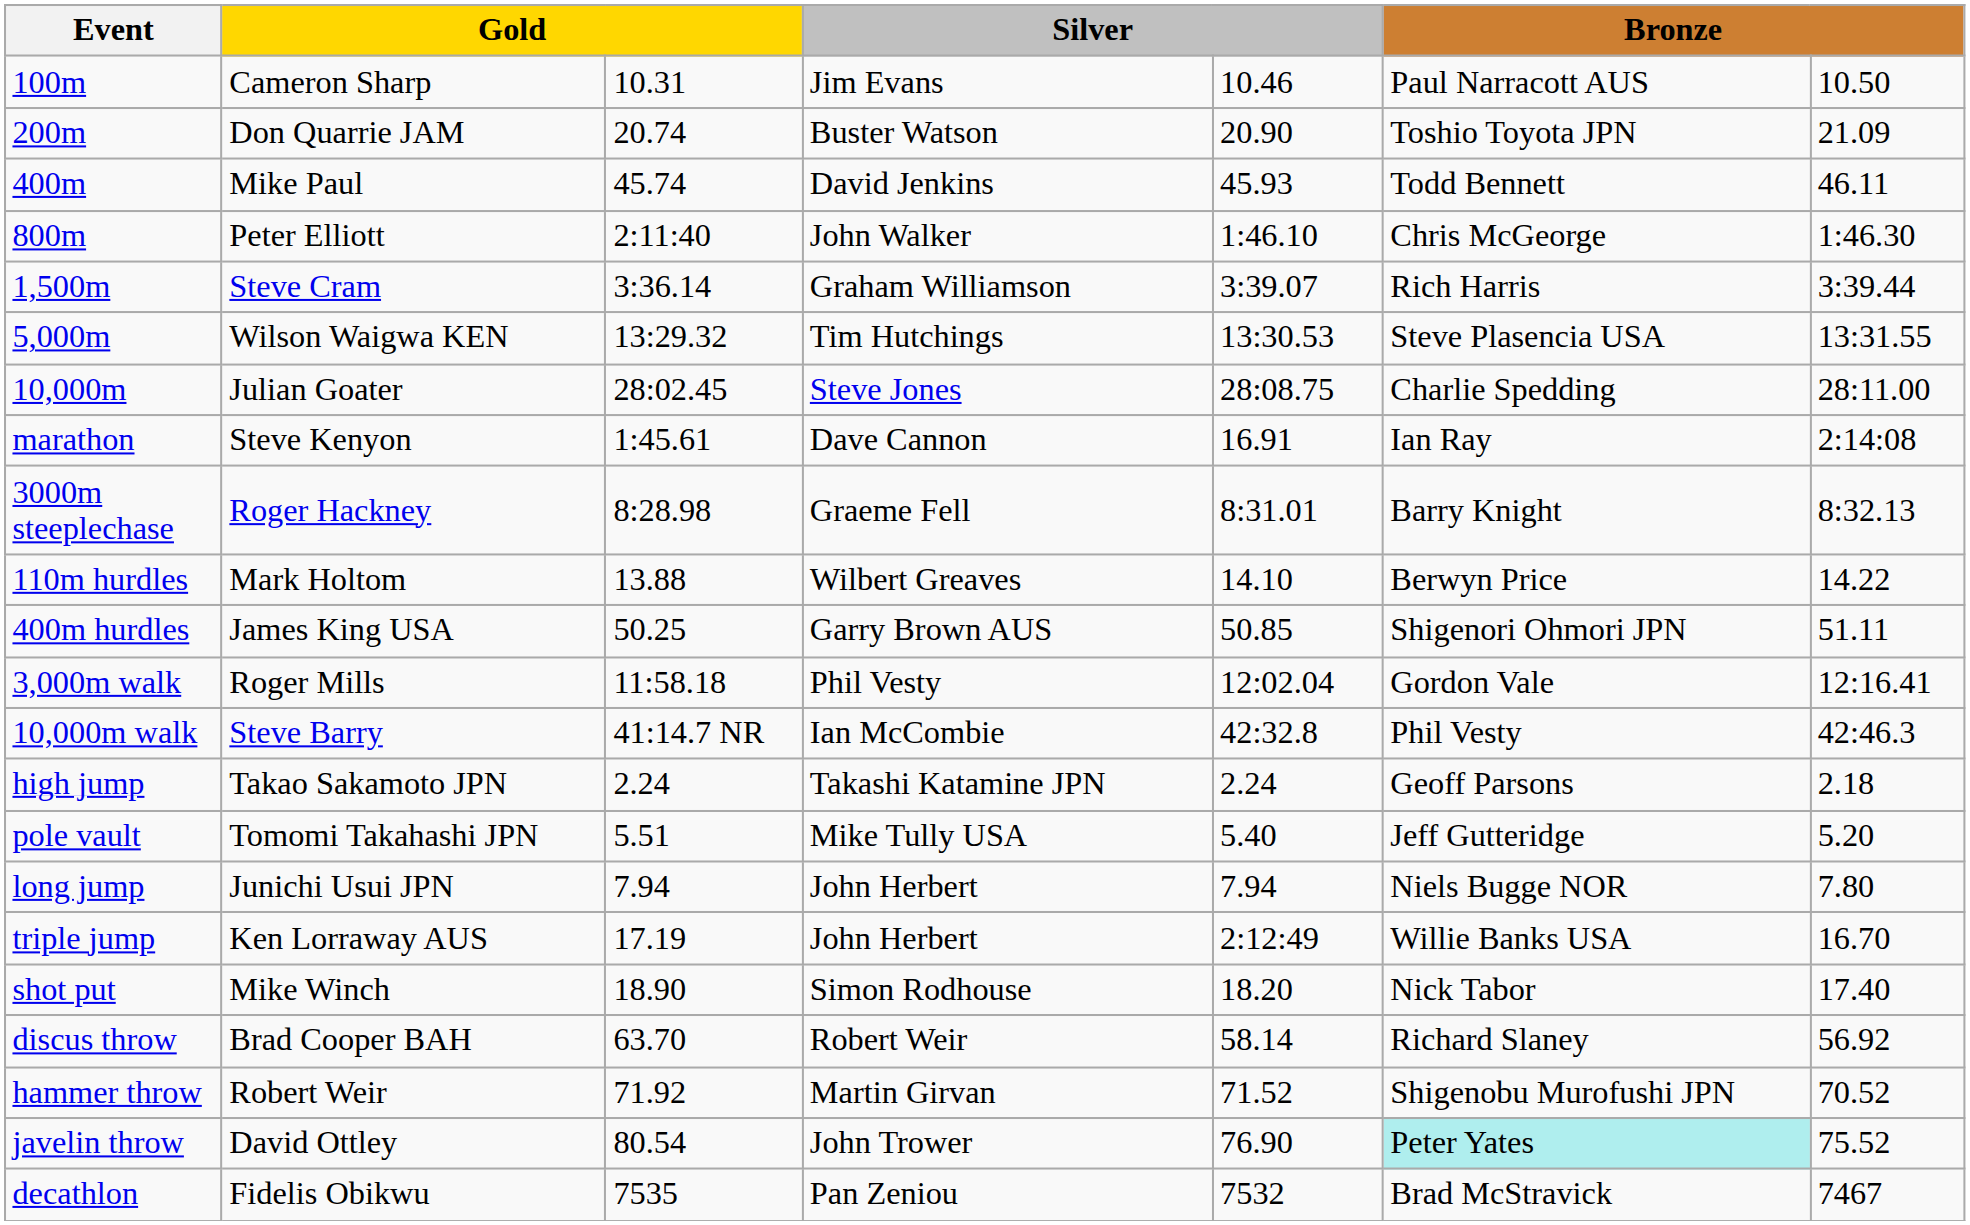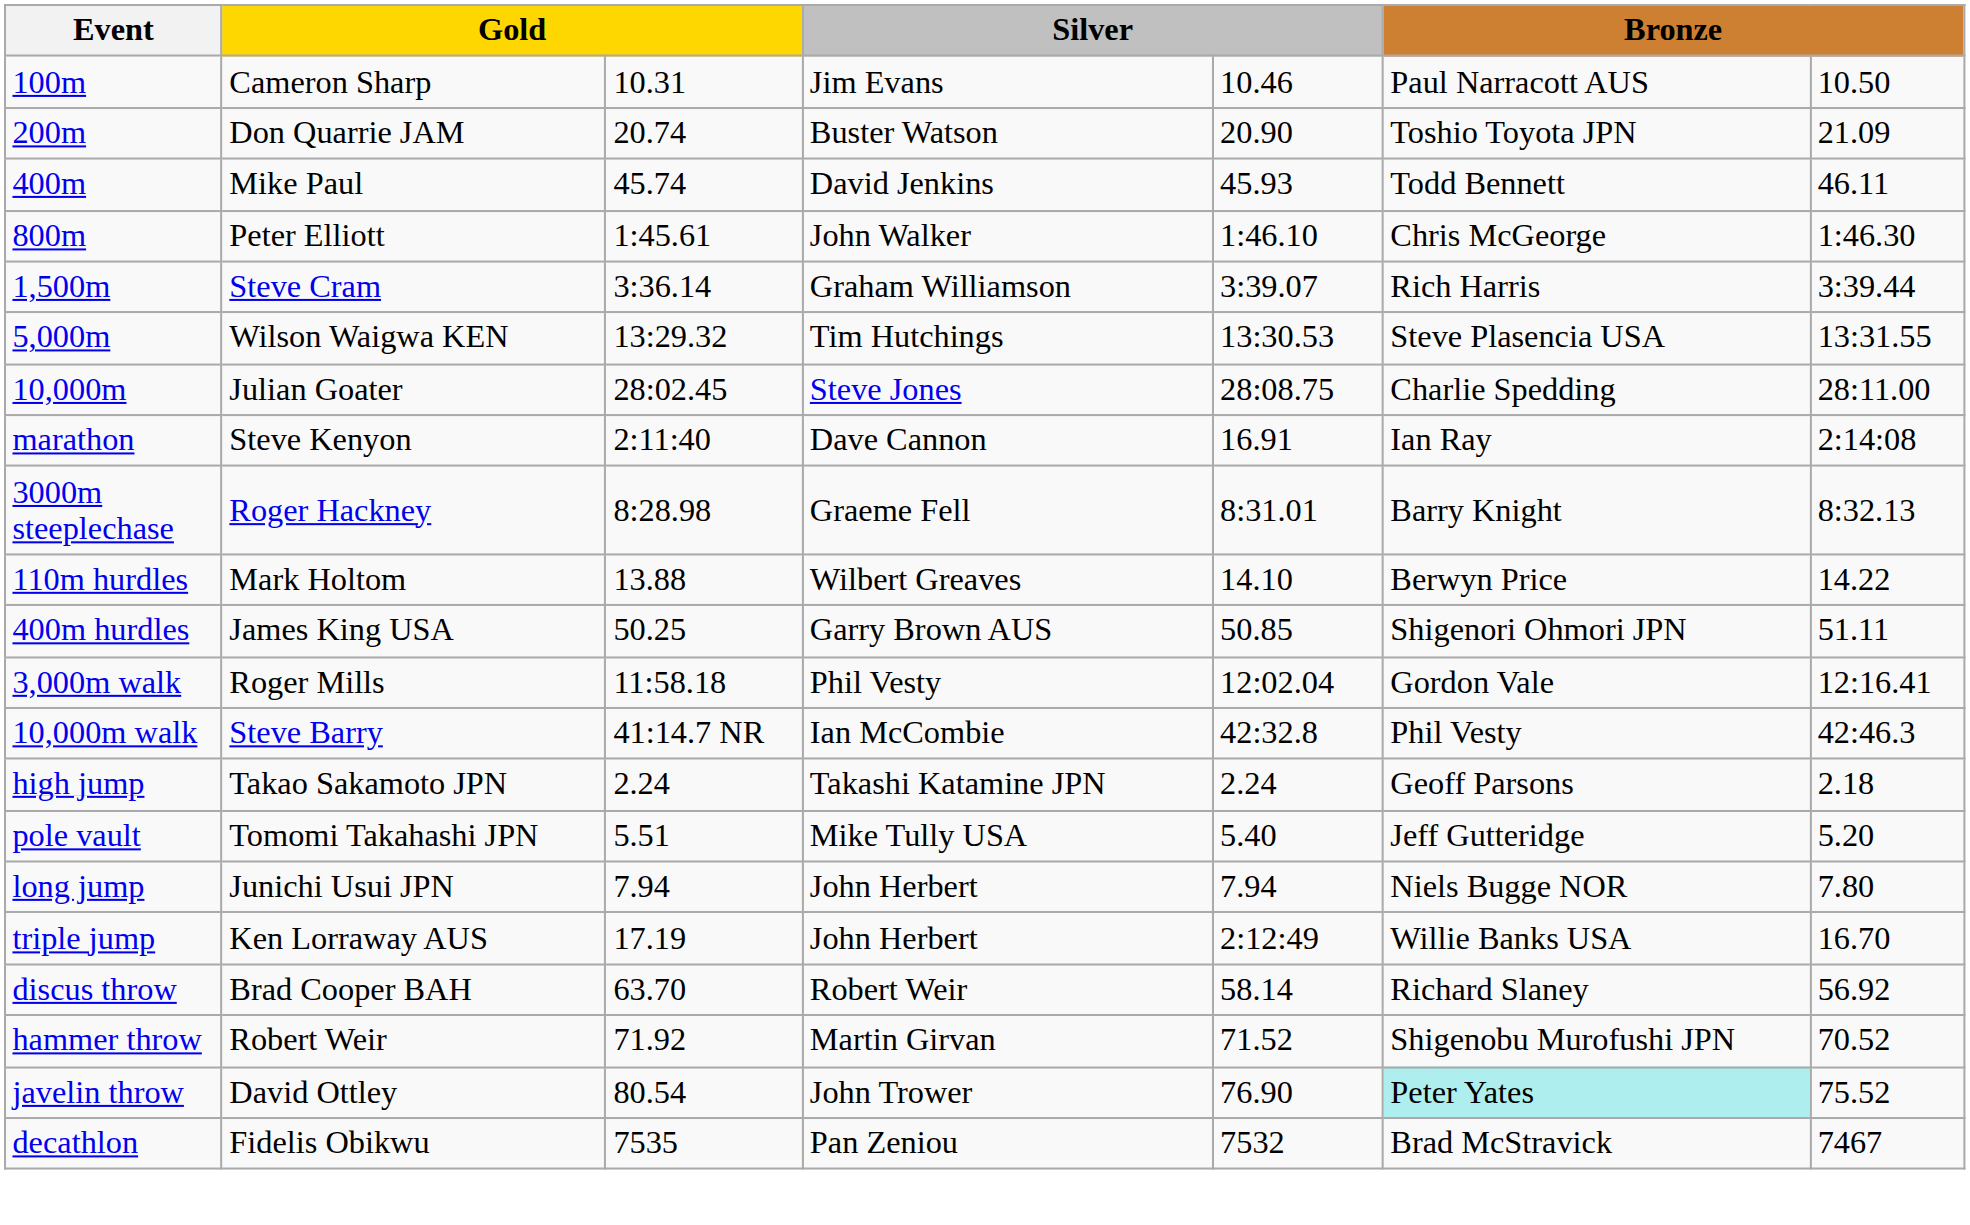(662, 235) 2:11:40 -> (662, 235) 1:45.61
(662, 440) 1:45.61 -> (662, 440) 2:11:40
- row: (64, 989)
